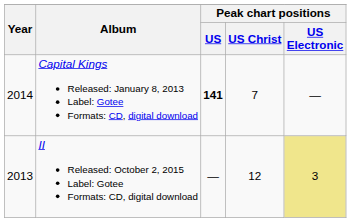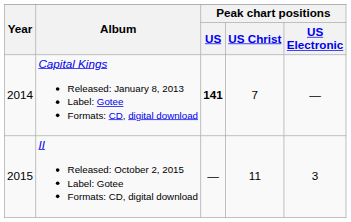(20, 176) 2013 -> (20, 176) 2015
(255, 176) 12 -> (255, 176) 11
(315, 176) khaki background -> (315, 176) no background
